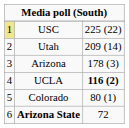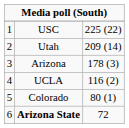(9, 30) khaki background -> (9, 30) no background
(103, 81) bold -> (103, 81) normal
